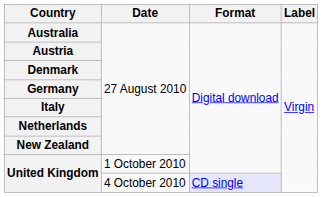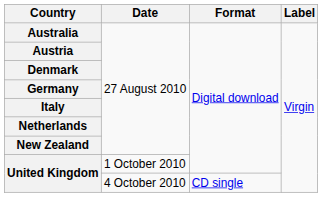(217, 182) lavender background -> (217, 182) no background
